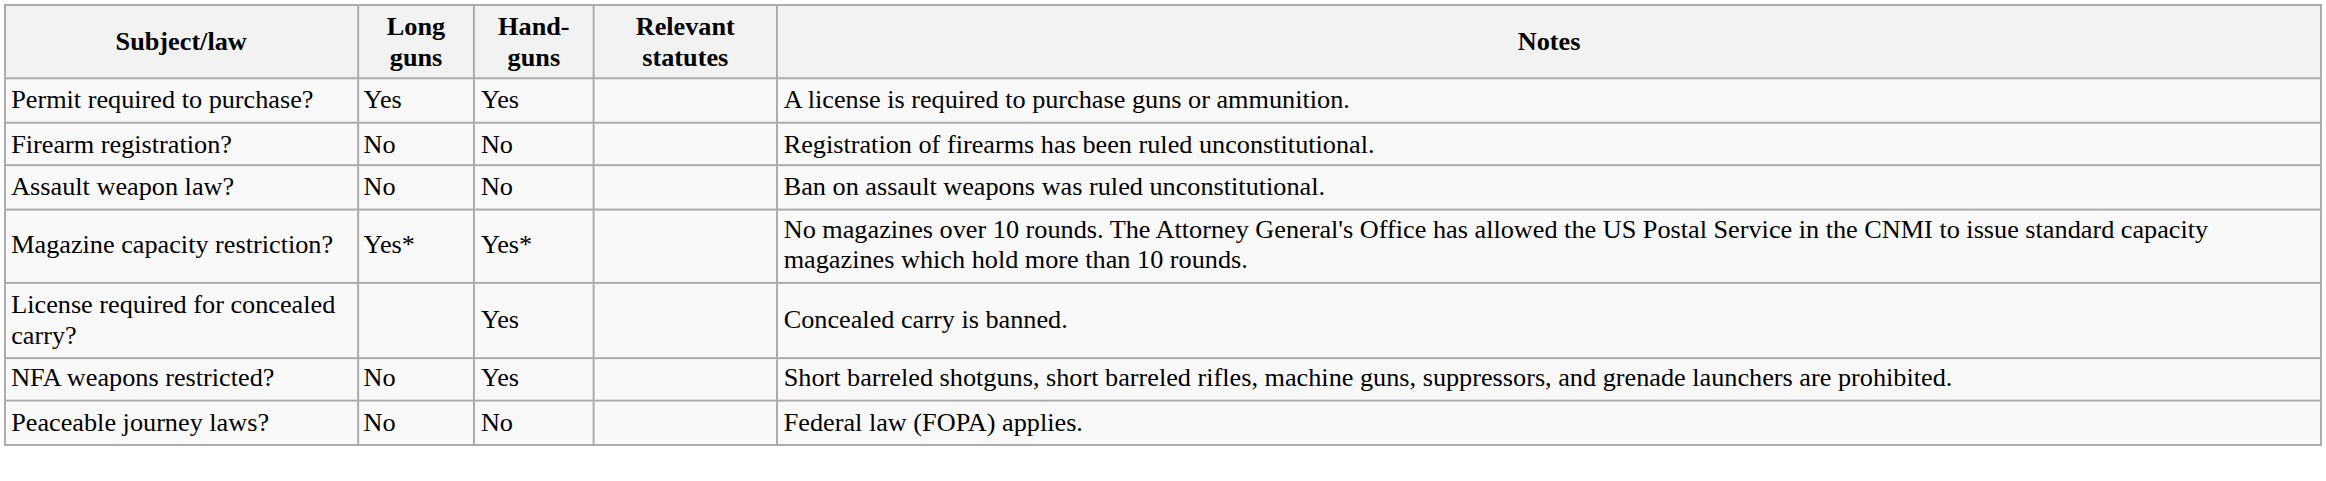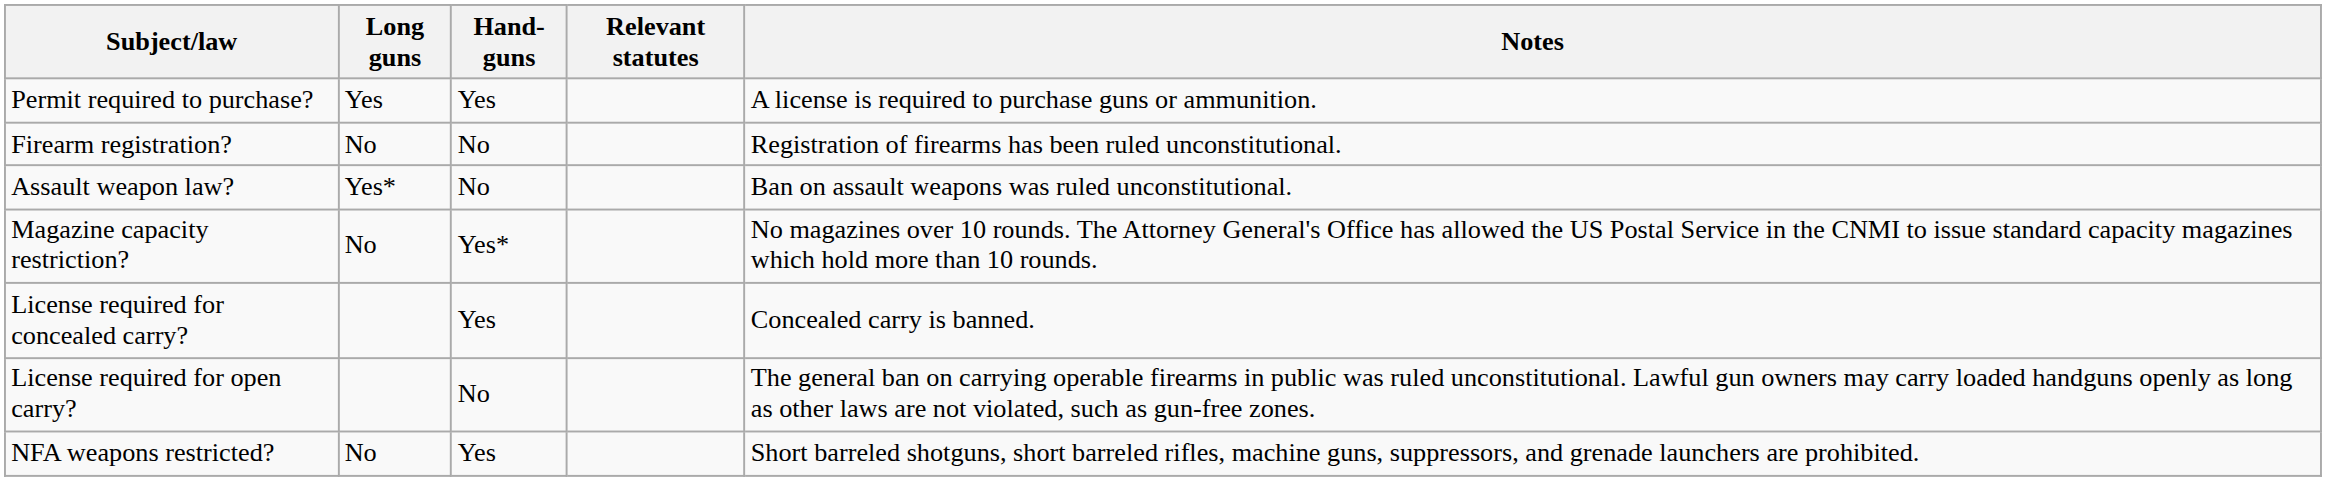(380, 186) No -> (370, 186) Yes*
(389, 245) Yes* -> (361, 245) No
+ row: (146, 393)
- row: (140, 421)
